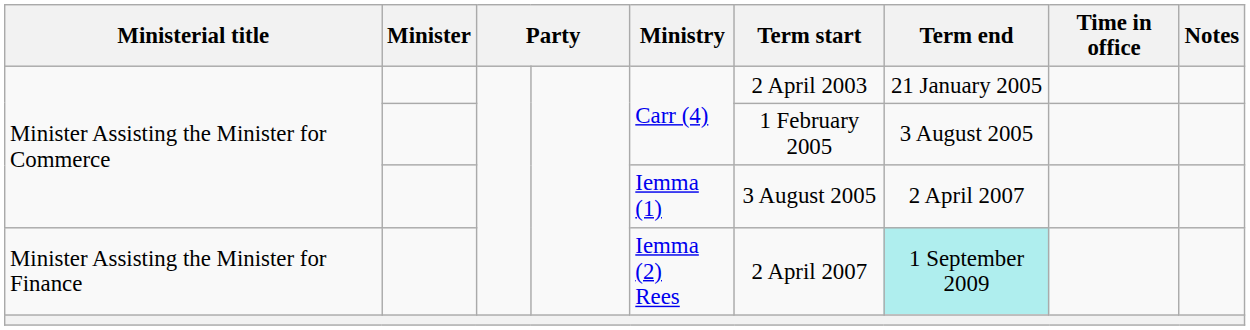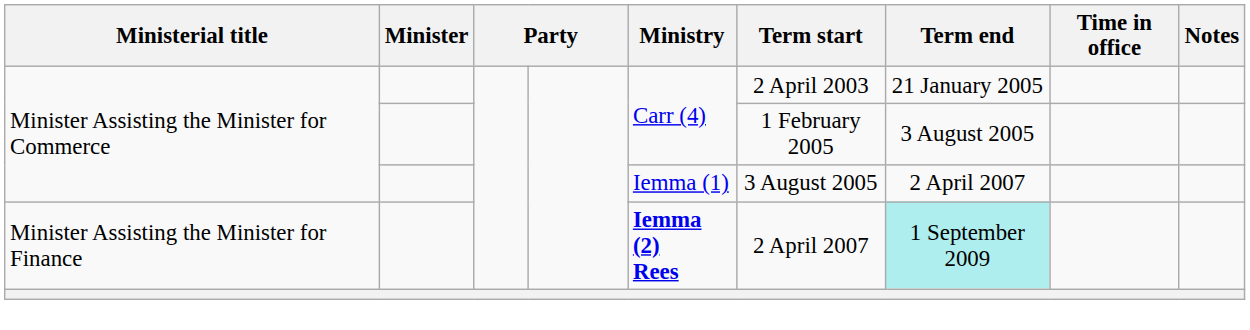(667, 270) normal -> (667, 245) bold
